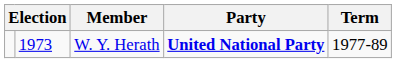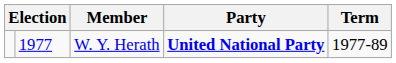(35, 44) 1973 -> (35, 44) 1977
